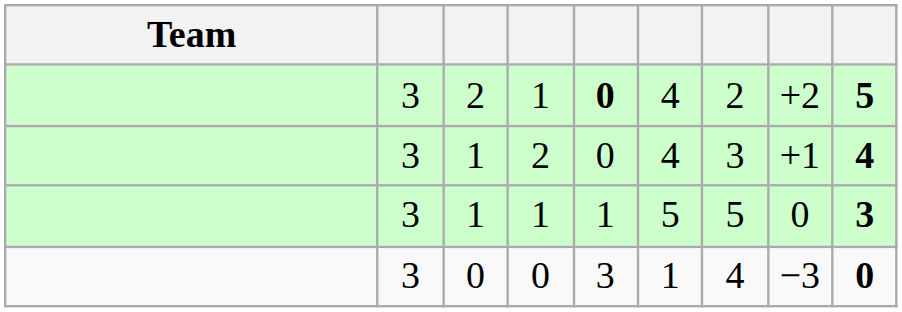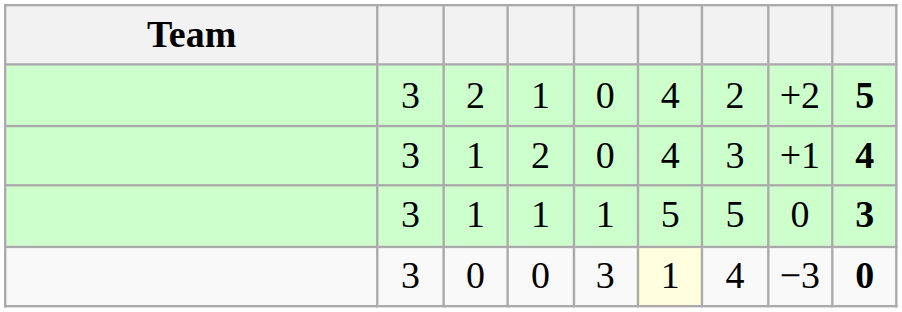(605, 94) bold -> (605, 94) normal
(670, 275) no background -> (670, 275) lightyellow background
